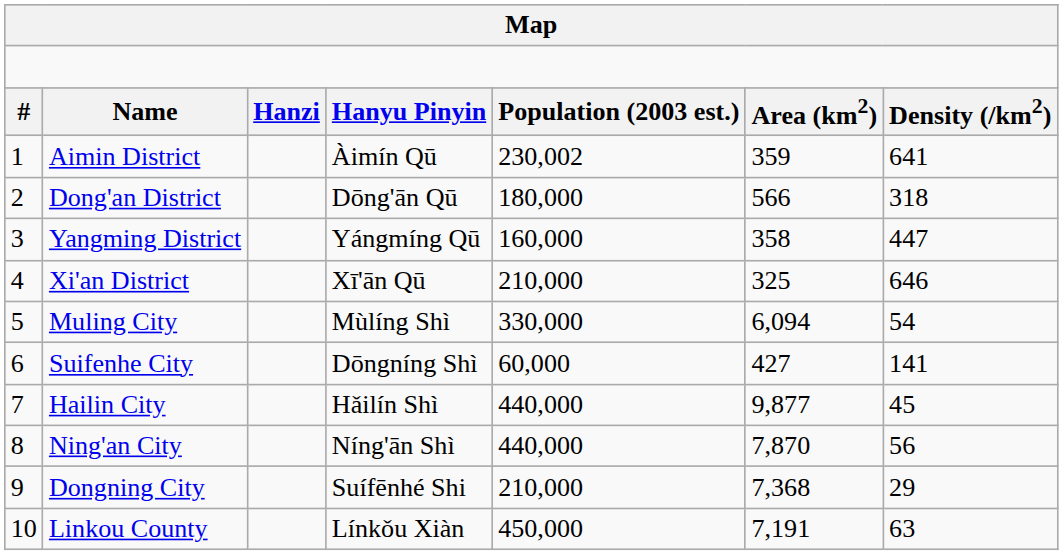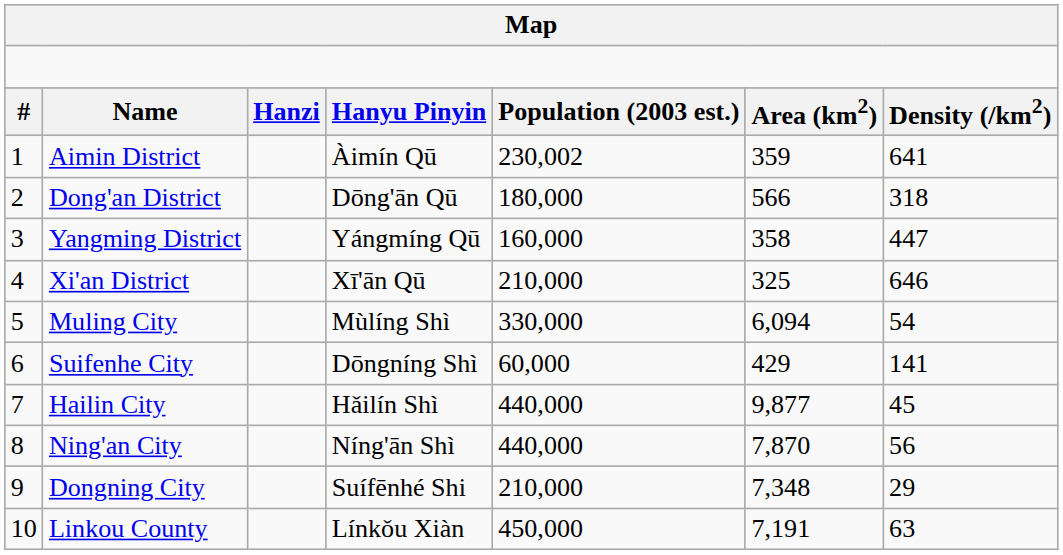(771, 363) 427 -> (771, 363) 429
(781, 487) 7,368 -> (781, 487) 7,348
